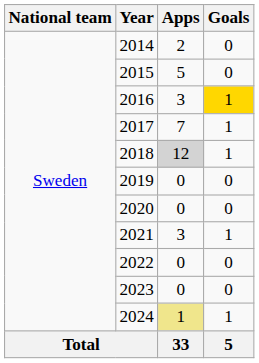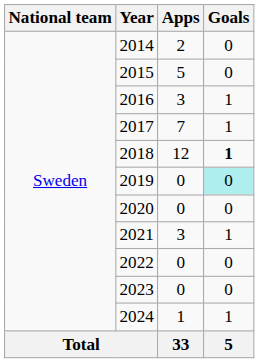(229, 99) gold background -> (229, 99) no background
(181, 153) lightgrey background -> (181, 153) no background
(229, 153) normal -> (229, 153) bold
(229, 180) no background -> (229, 180) paleturquoise background
(181, 316) khaki background -> (181, 316) no background
